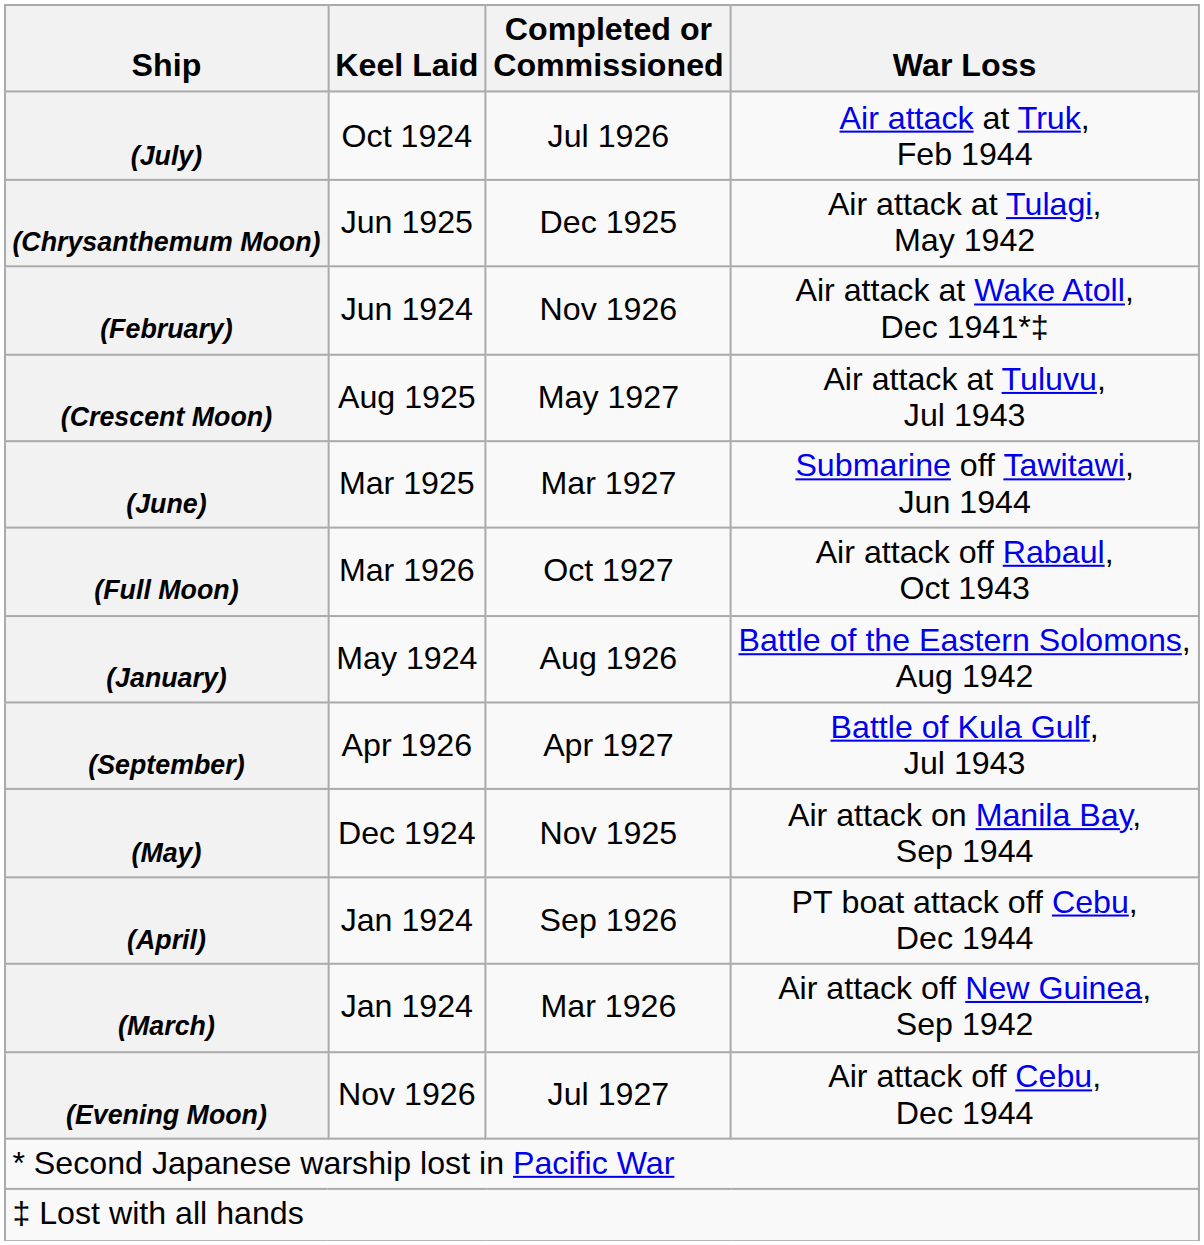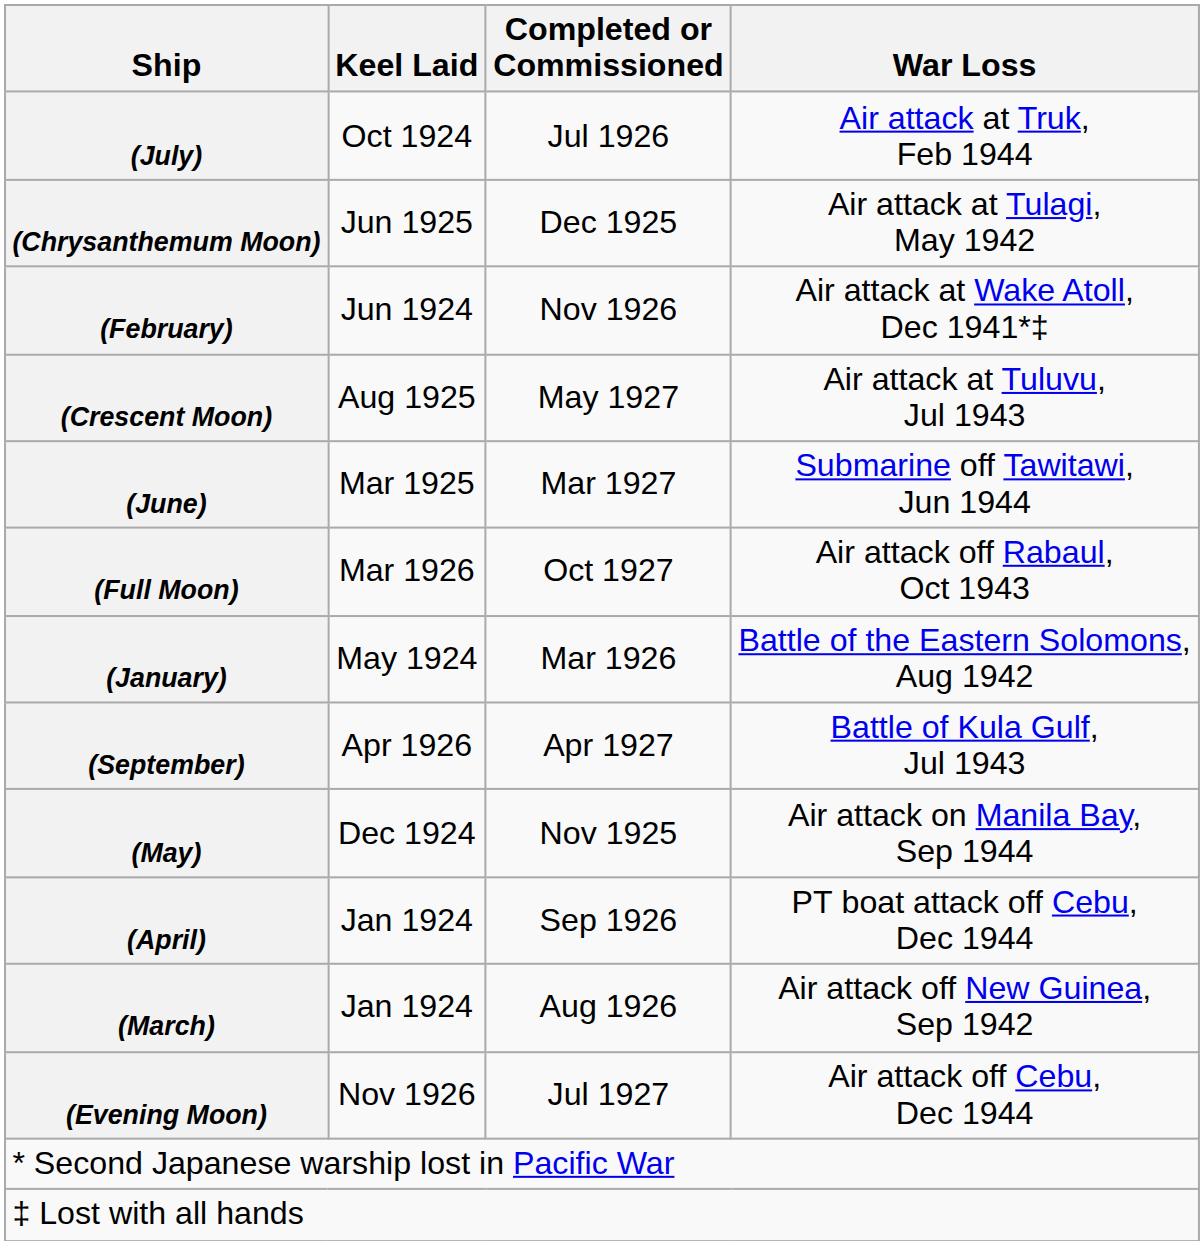(608, 658) Aug 1926 -> (608, 658) Mar 1926
(608, 1007) Mar 1926 -> (608, 1007) Aug 1926
